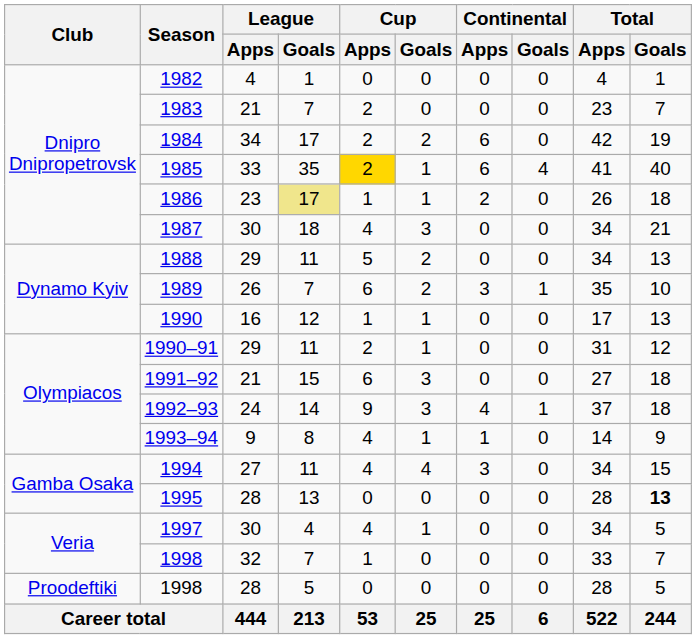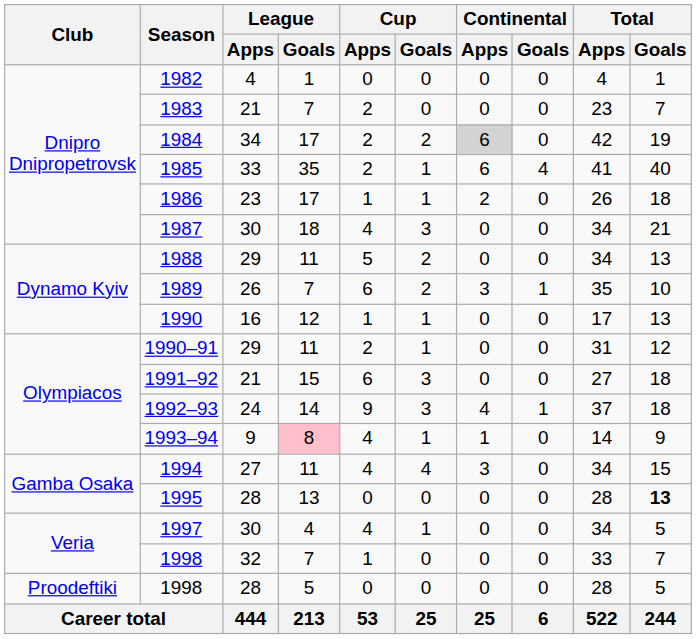(485, 139) no background -> (485, 139) lightgrey background
(368, 169) gold background -> (368, 169) no background
(309, 199) khaki background -> (309, 199) no background
(309, 438) no background -> (309, 438) pink background
